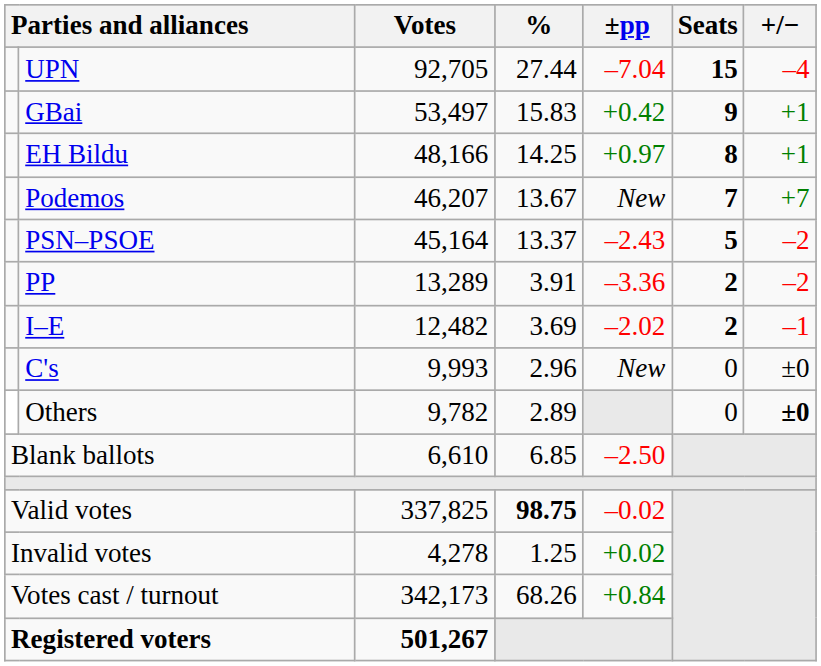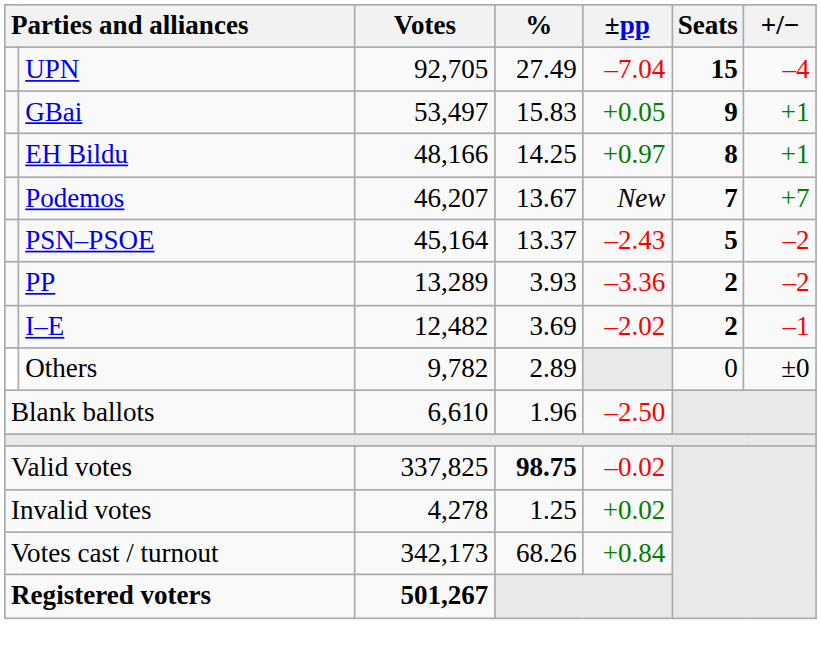(546, 68) 27.44 -> (546, 68) 27.49
(634, 111) +0.42 -> (634, 111) +0.05
(553, 283) 3.91 -> (553, 283) 3.93
- row: (42, 369)
(795, 411) bold -> (795, 369) normal
(553, 454) 6.85 -> (553, 411) 1.96
